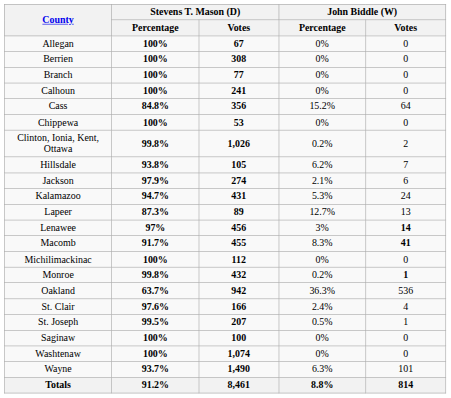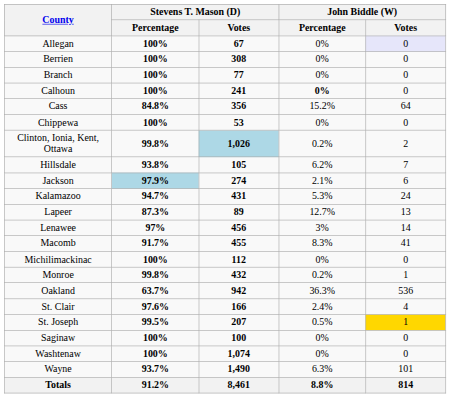(406, 43) no background -> (406, 43) lavender background
(322, 91) normal -> (322, 91) bold
(239, 143) no background -> (239, 143) lightblue background
(155, 180) no background -> (155, 180) lightblue background
(406, 228) bold -> (406, 228) normal
(406, 243) bold -> (406, 243) normal
(406, 275) bold -> (406, 275) normal
(406, 322) no background -> (406, 322) gold background
